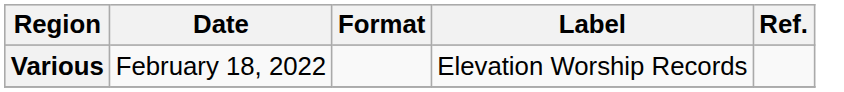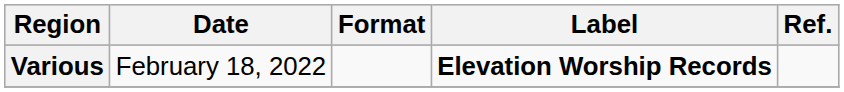(592, 65) normal -> (605, 65) bold
